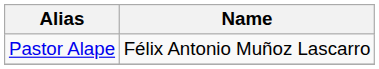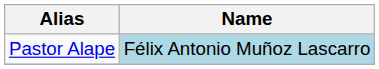(247, 49) no background -> (247, 49) lightblue background
